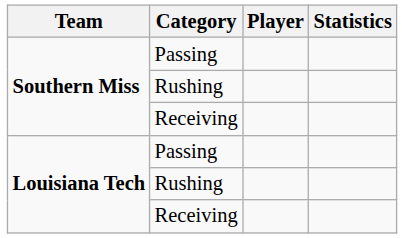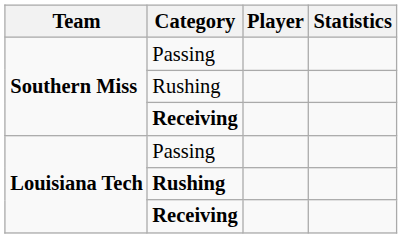(196, 118) normal -> (195, 118) bold
(189, 183) normal -> (189, 183) bold
(196, 216) normal -> (195, 216) bold
